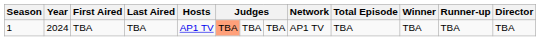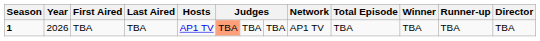(9, 28) normal -> (9, 28) bold
(57, 28) 2024 -> (57, 28) 2026
